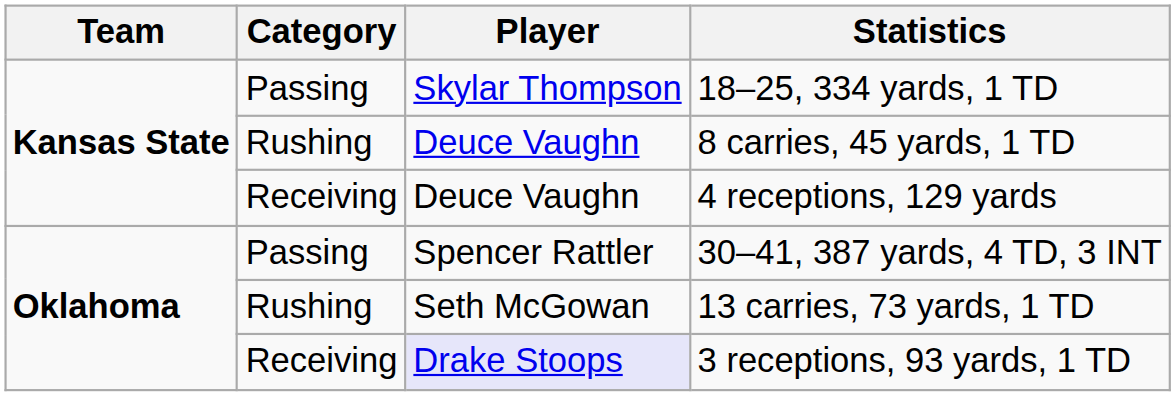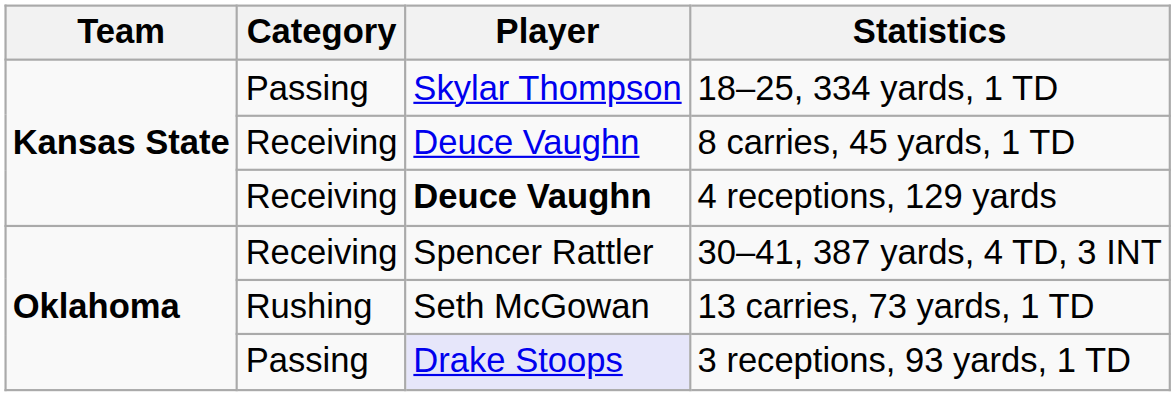(309, 142) Rushing -> (322, 142) Receiving
(526, 196) normal -> (532, 196) bold
(307, 251) Passing -> (322, 251) Receiving
(322, 361) Receiving -> (307, 361) Passing
